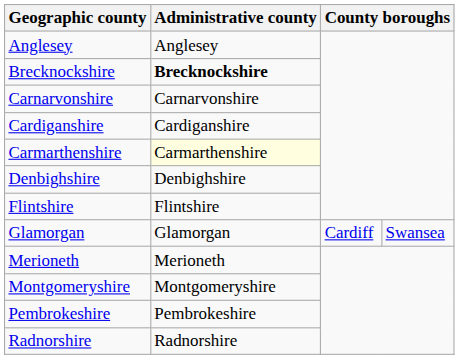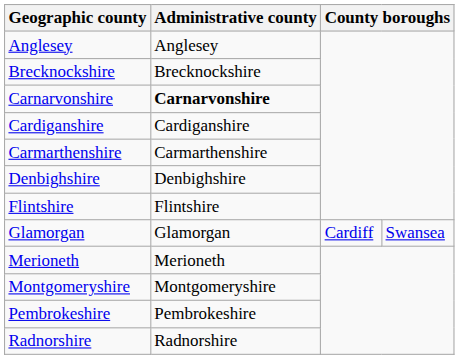(211, 71) bold -> (208, 71) normal
(207, 98) normal -> (212, 98) bold
(211, 152) lightyellow background -> (211, 152) no background
